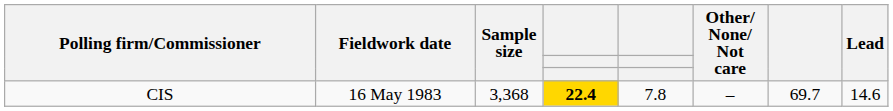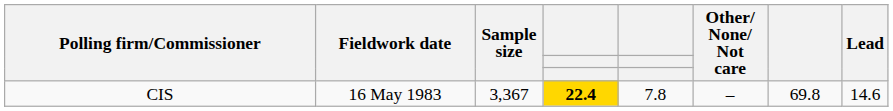(509, 93) 3,368 -> (509, 93) 3,367
(805, 93) 69.7 -> (805, 93) 69.8
